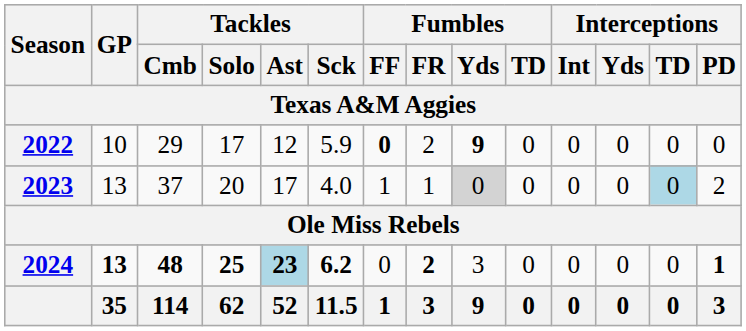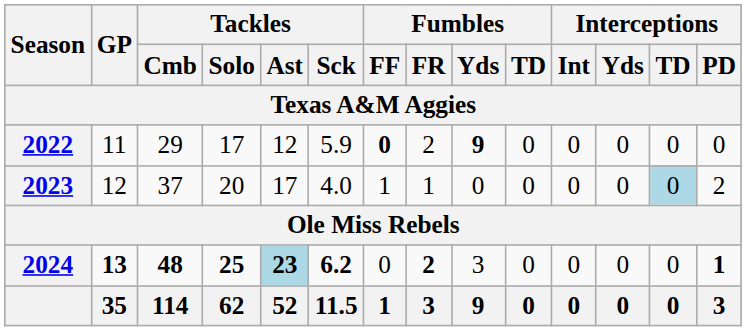(114, 144) 10 -> (114, 144) 11
(114, 184) 13 -> (114, 184) 12
(478, 184) lightgrey background -> (478, 184) no background
